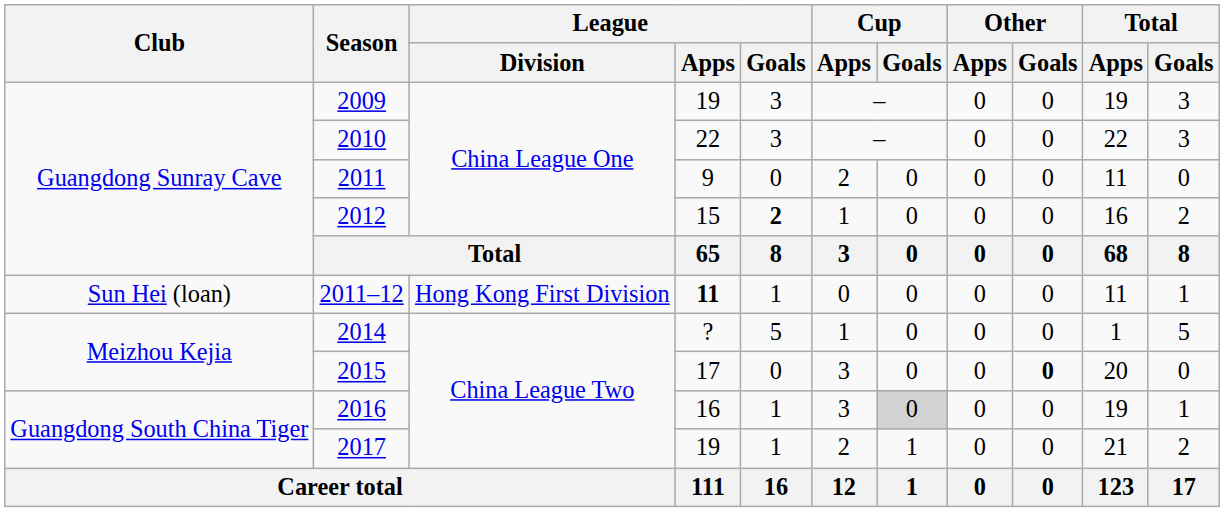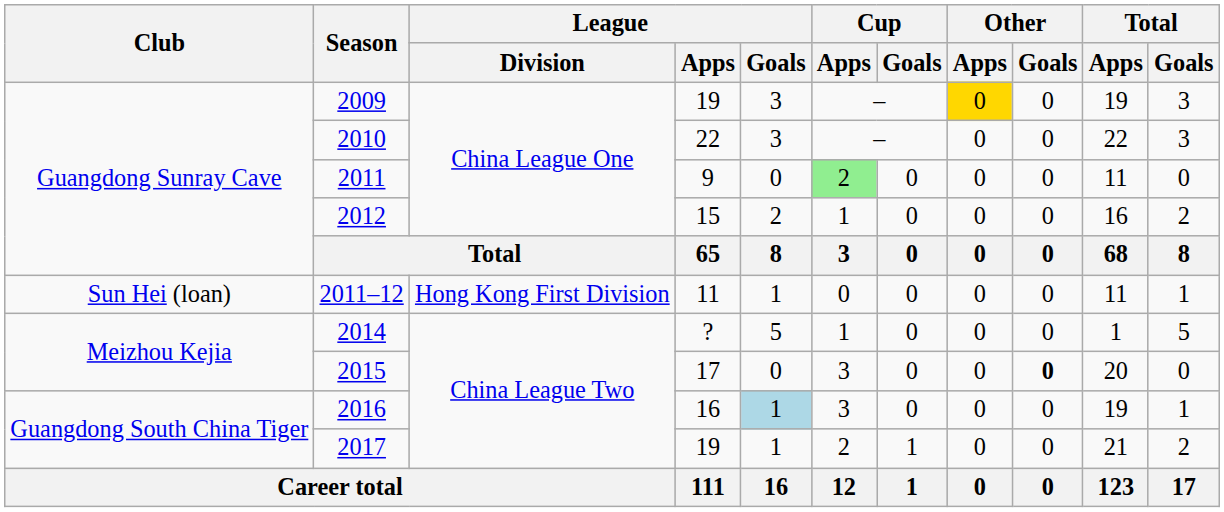(980, 100) no background -> (980, 100) gold background
(844, 178) no background -> (844, 178) lightgreen background
(776, 216) bold -> (776, 216) normal
(708, 293) bold -> (708, 293) normal
(776, 409) no background -> (776, 409) lightblue background
(912, 409) lightgrey background -> (912, 409) no background
